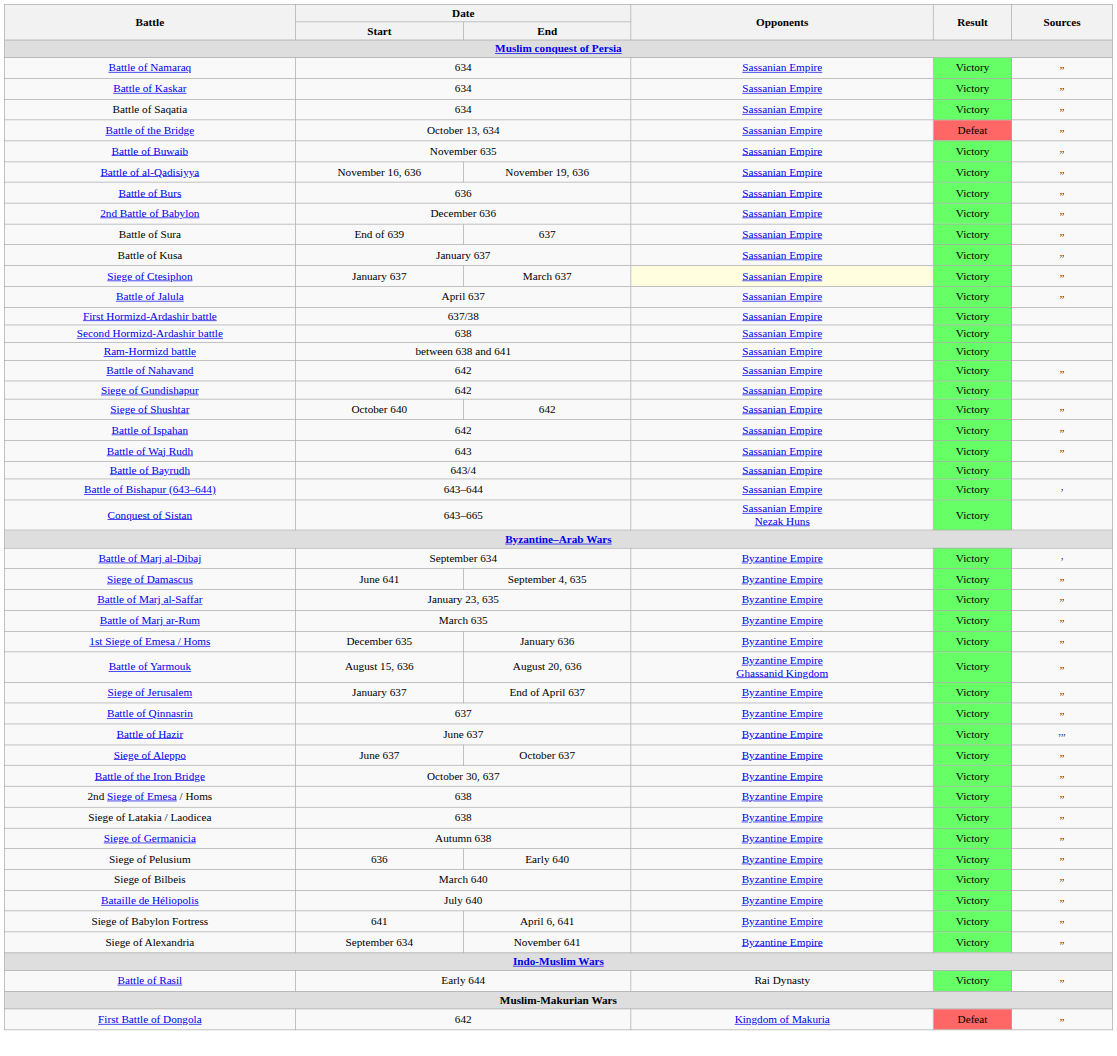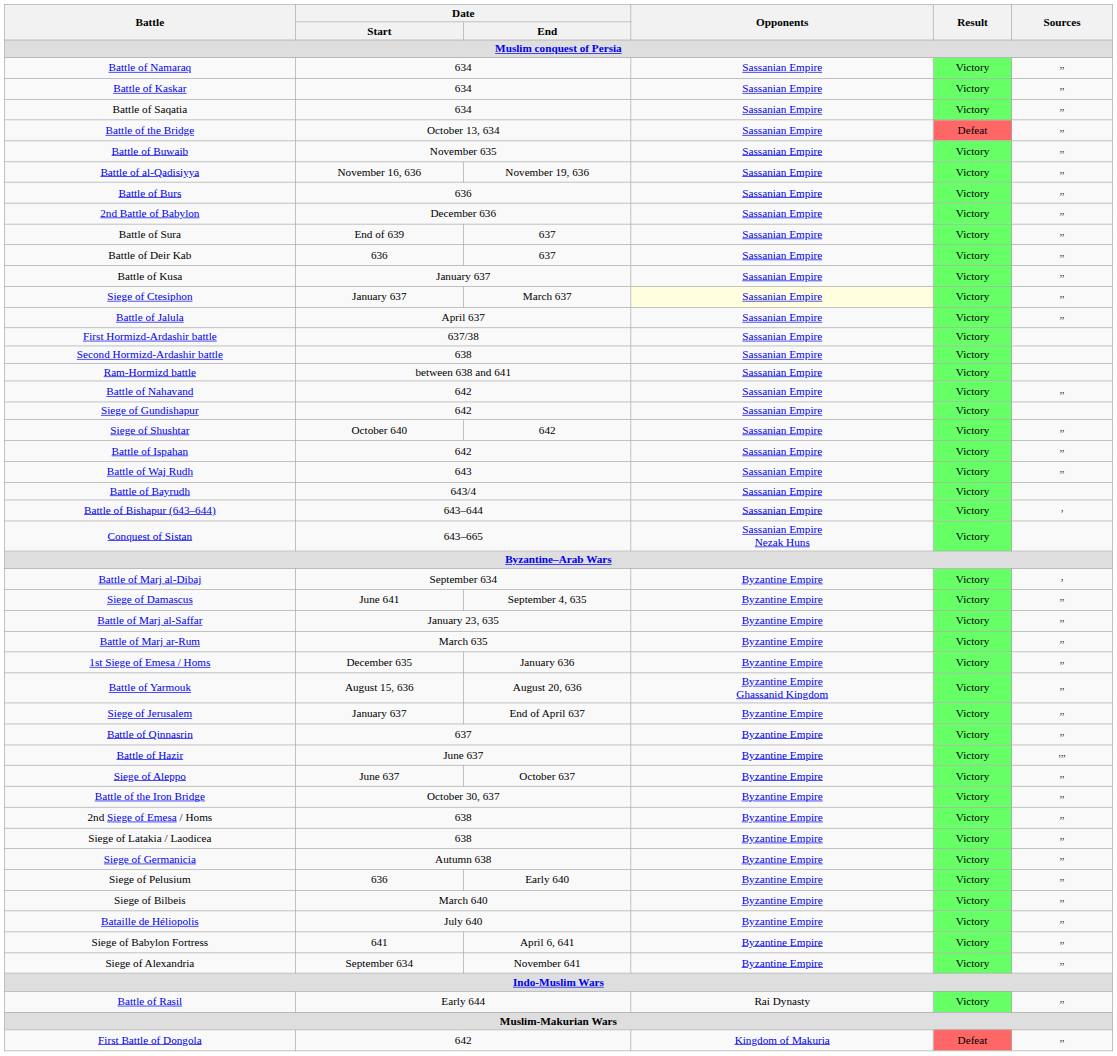+ row: (150, 255)
